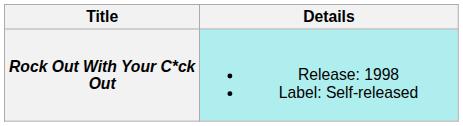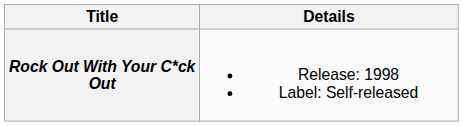(329, 84) paleturquoise background -> (329, 84) no background
